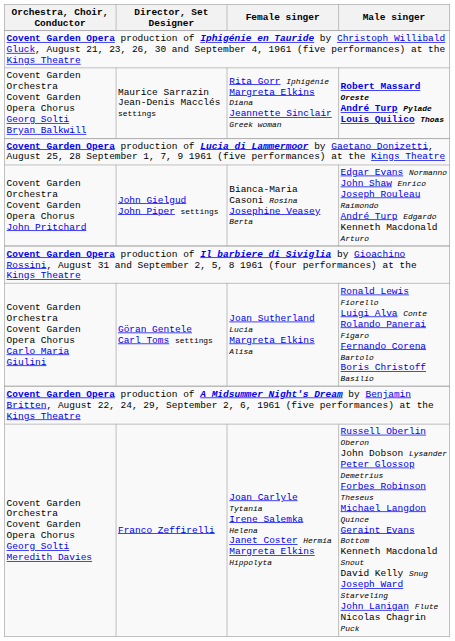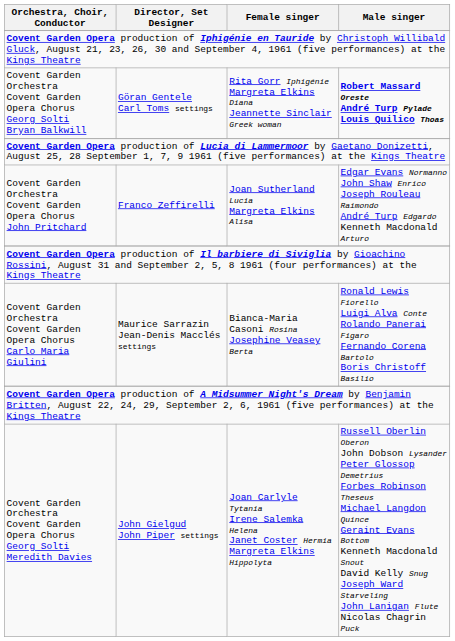(169, 103) Maurice Sarrazin Jean-Denis Macclés settings -> (165, 103) Göran Gentele Carl Toms settings
(168, 205) John Gielgud John Piper settings -> (166, 205) Franco Zeffirelli
(275, 205) Bianca-Maria Casoni Rosina Josephine Veasey Berta -> (272, 205) Joan Sutherland Lucia Margreta Elkins Alisa
(165, 335) Göran Gentele Carl Toms settings -> (169, 334) Maurice Sarrazin Jean-Denis Macclés settings
(272, 334) Joan Sutherland Lucia Margreta Elkins Alisa -> (275, 334) Bianca-Maria Casoni Rosina Josephine Veasey Berta
(166, 530) Franco Zeffirelli -> (168, 530) John Gielgud John Piper settings
